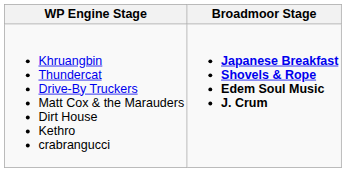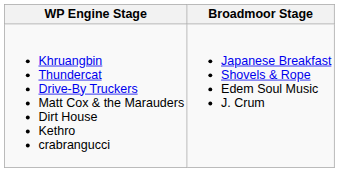(264, 82) bold -> (261, 82) normal
